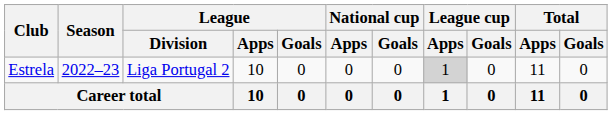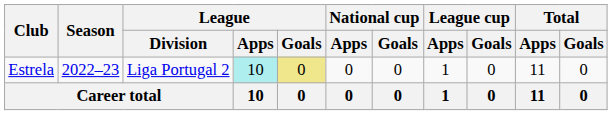(255, 69) no background -> (255, 69) paleturquoise background
(301, 69) no background -> (301, 69) khaki background
(445, 69) lightgrey background -> (445, 69) no background
